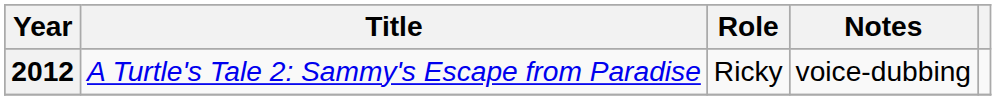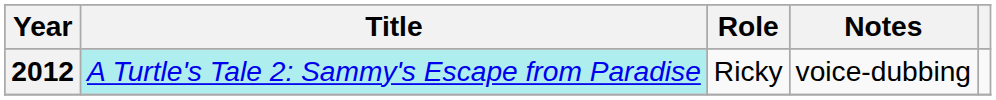(394, 71) no background -> (394, 71) paleturquoise background
